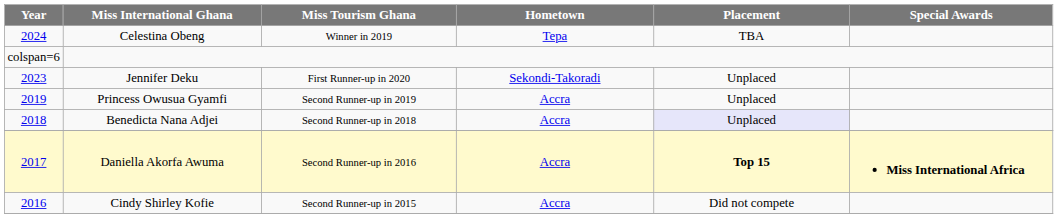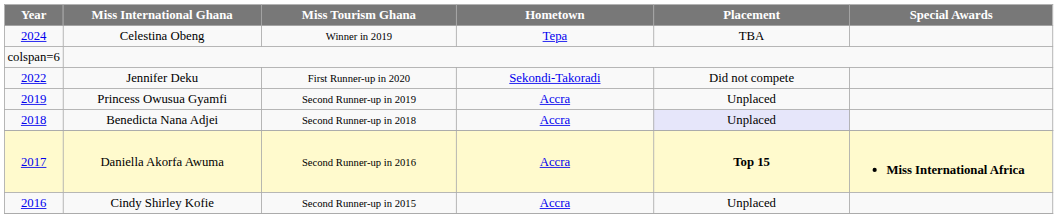(34, 78) 2023 -> (34, 78) 2022
(752, 78) Unplaced -> (752, 78) Did not compete
(752, 203) Did not compete -> (752, 203) Unplaced
